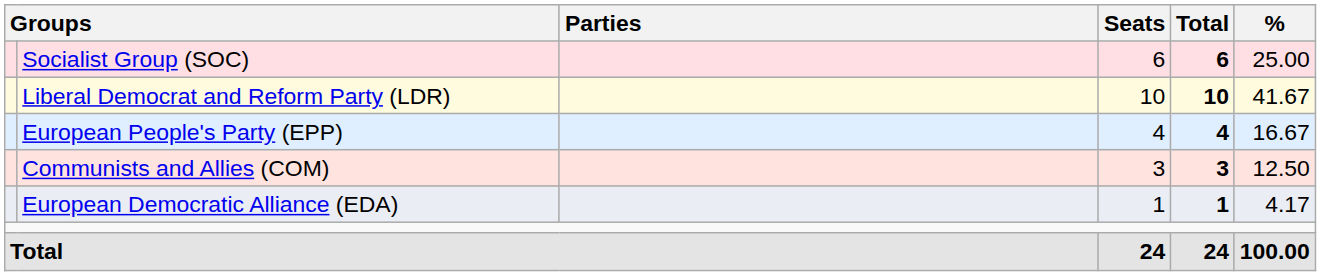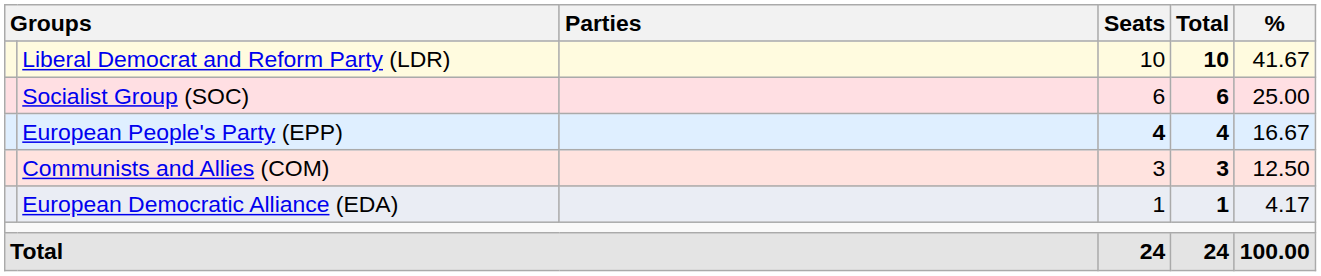rows swapped: (236, 96) <-> (136, 59)
(1159, 132) normal -> (1159, 132) bold
